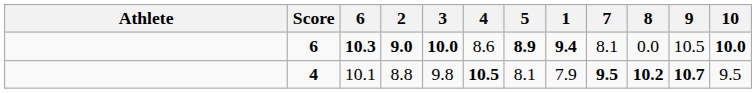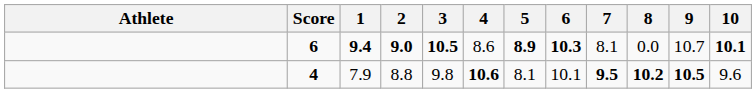columns swapped: (566, 18) <-> (360, 18)
(443, 46) 10.0 -> (443, 46) 10.5
(689, 46) 10.5 -> (689, 46) 10.7
(730, 46) 10.0 -> (730, 46) 10.1
(484, 74) 10.5 -> (484, 74) 10.6
(689, 74) 10.7 -> (689, 74) 10.5
(730, 74) 9.5 -> (730, 74) 9.6
